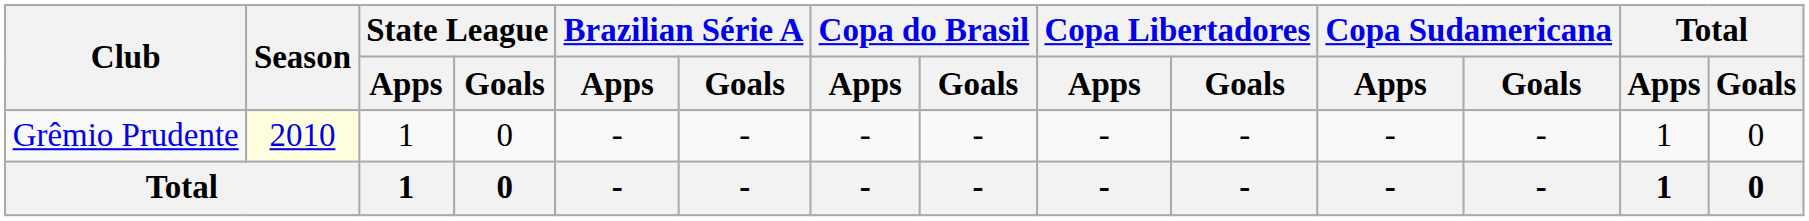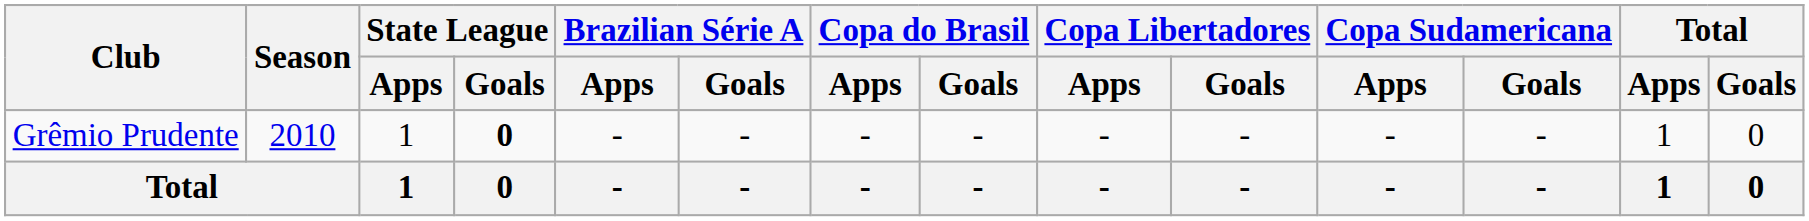(302, 135) lightyellow background -> (302, 135) no background
(505, 135) normal -> (505, 135) bold
